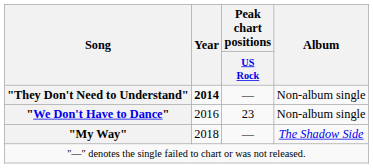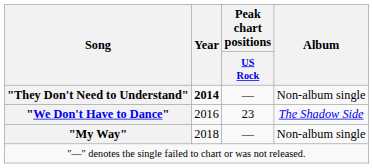(321, 114) Non-album single -> (321, 114) The Shadow Side
(321, 134) The Shadow Side -> (321, 134) Non-album single
